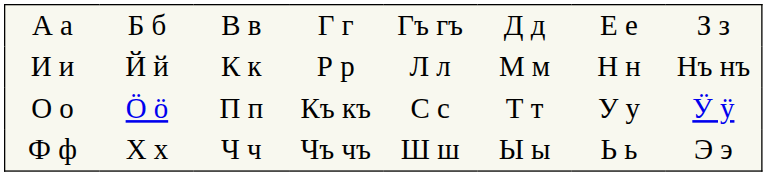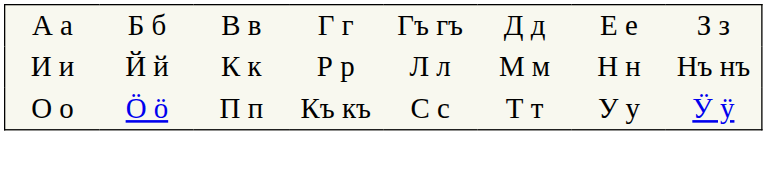- row: (52, 149)
